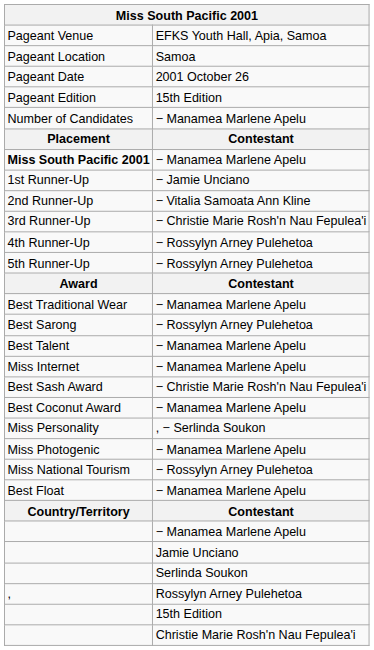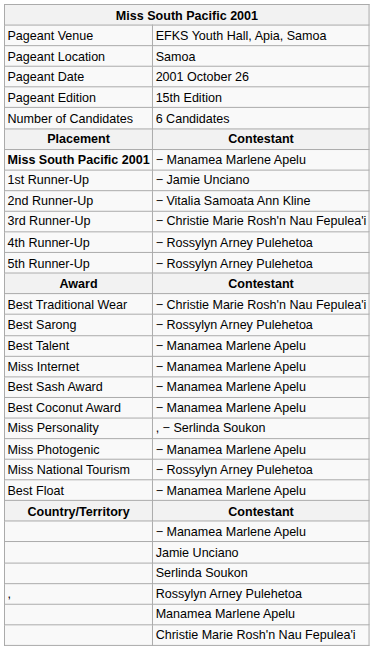(231, 118) − Manamea Marlene Apelu -> (193, 118) 6 Candidates
(231, 304) − Manamea Marlene Apelu -> (261, 304) − Christie Marie Rosh'n Nau Fepulea'i
(261, 387) − Christie Marie Rosh'n Nau Fepulea'i -> (231, 387) − Manamea Marlene Apelu
(189, 614) 15th Edition -> (225, 614) Manamea Marlene Apelu
